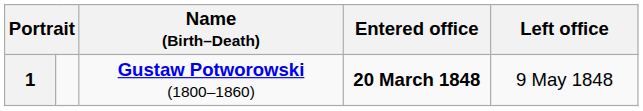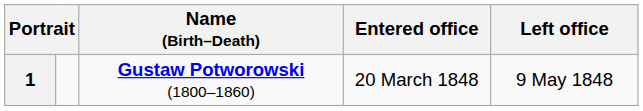(417, 79) bold -> (417, 79) normal
